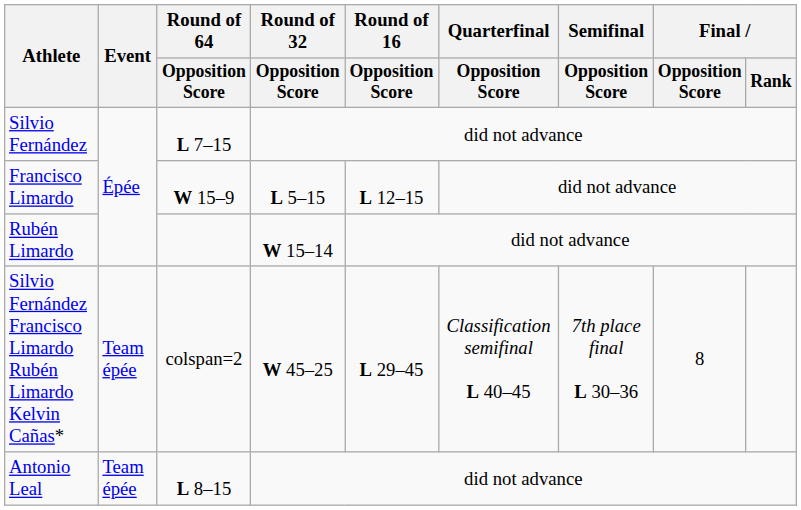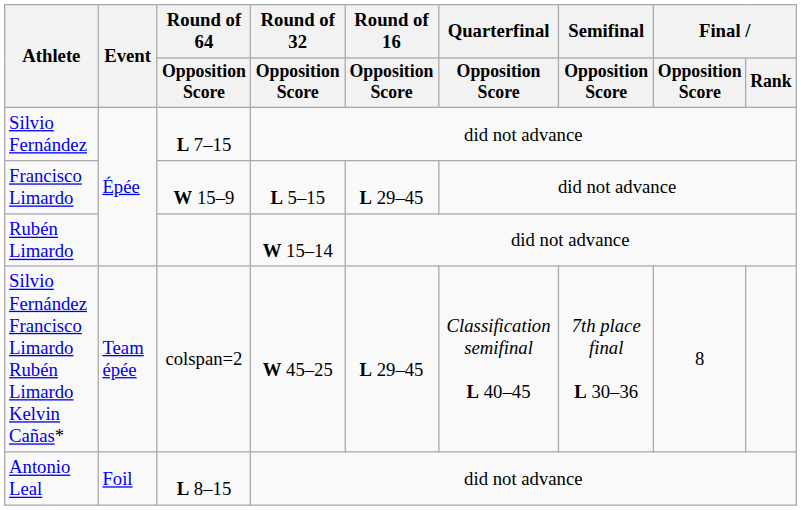(391, 198) L 12–15 -> (391, 198) L 29–45
(123, 478) Team épée -> (117, 478) Foil
